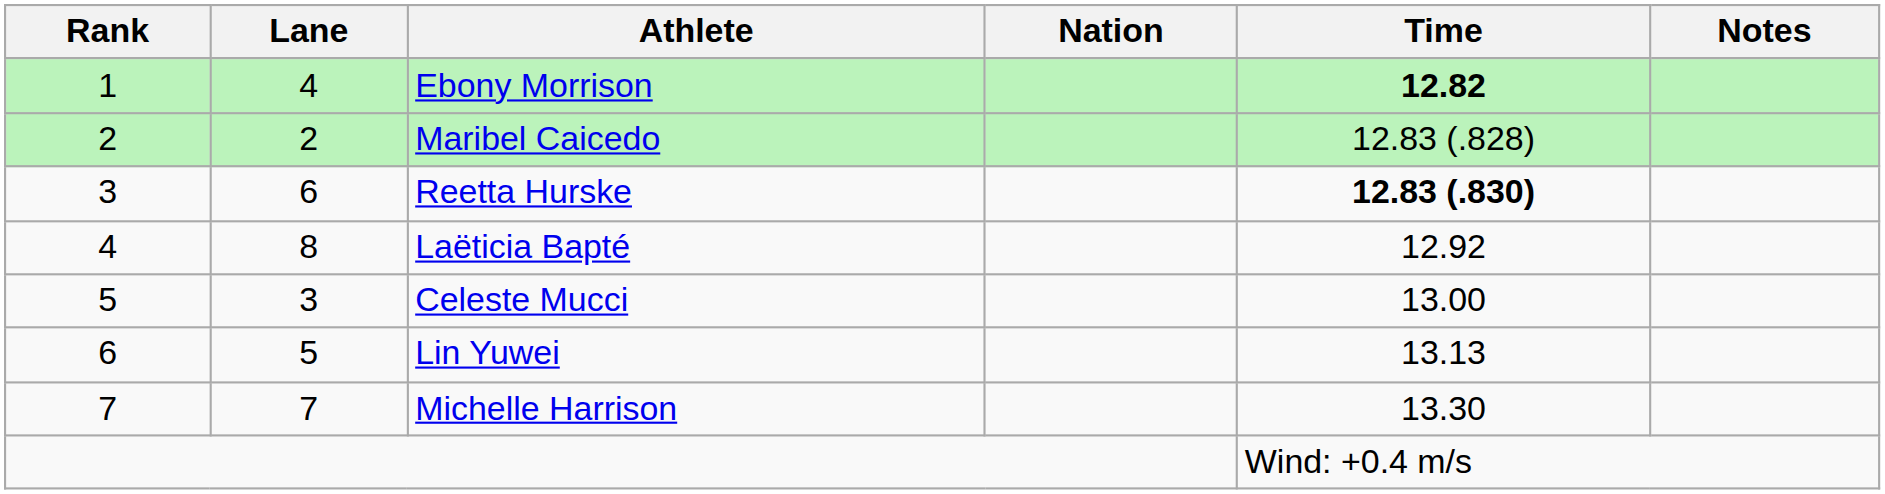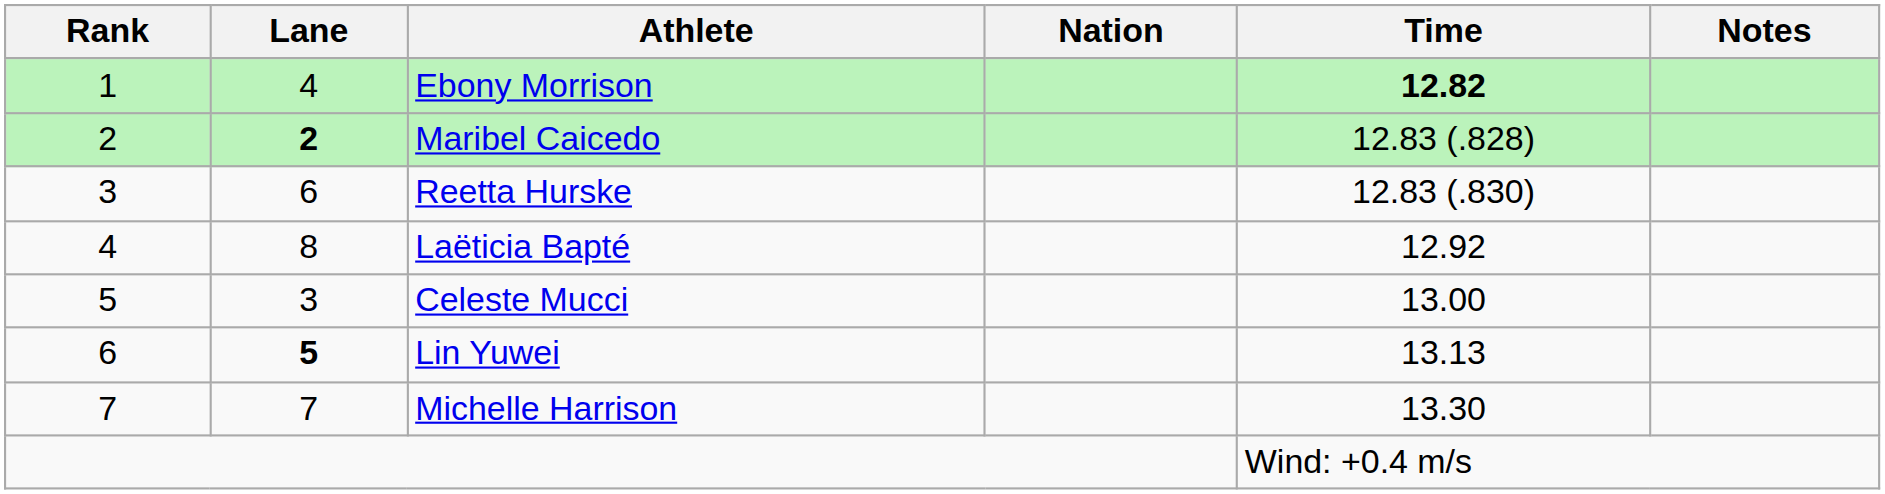(309, 138) normal -> (309, 138) bold
(1444, 192) bold -> (1444, 192) normal
(309, 354) normal -> (309, 354) bold
